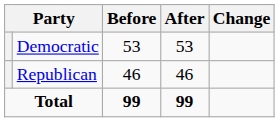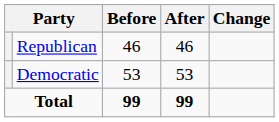rows swapped: (58, 46) <-> (57, 74)
